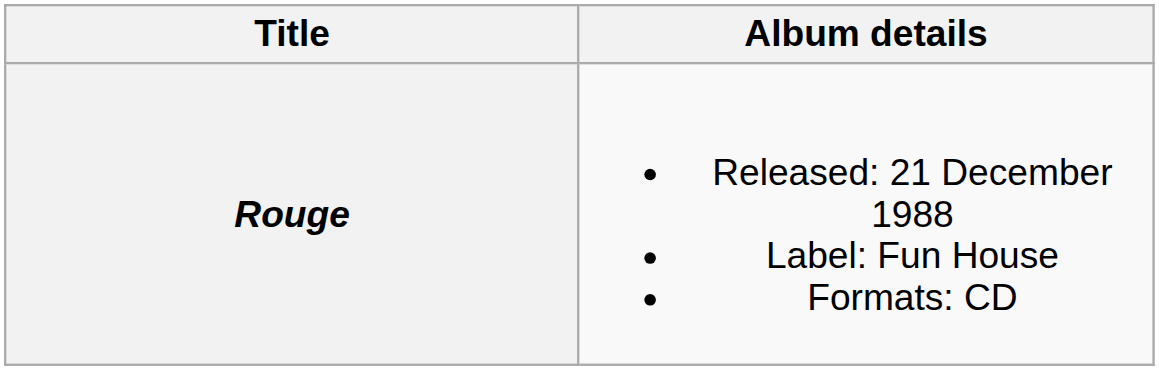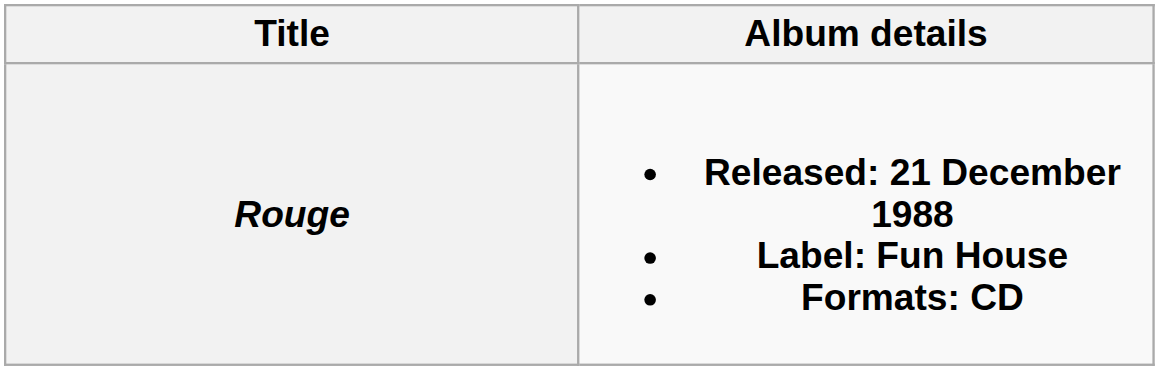(866, 235) normal -> (866, 235) bold
